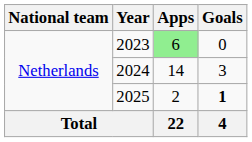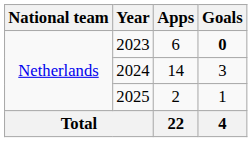(176, 44) lightgreen background -> (176, 44) no background
(222, 44) normal -> (222, 44) bold
(222, 96) bold -> (222, 96) normal
